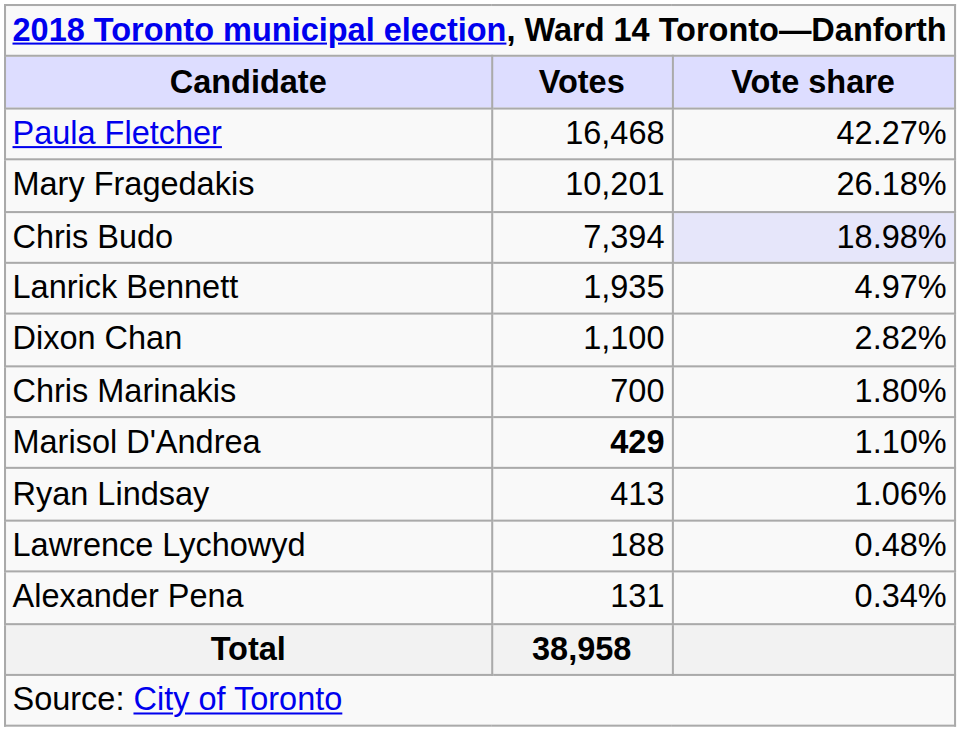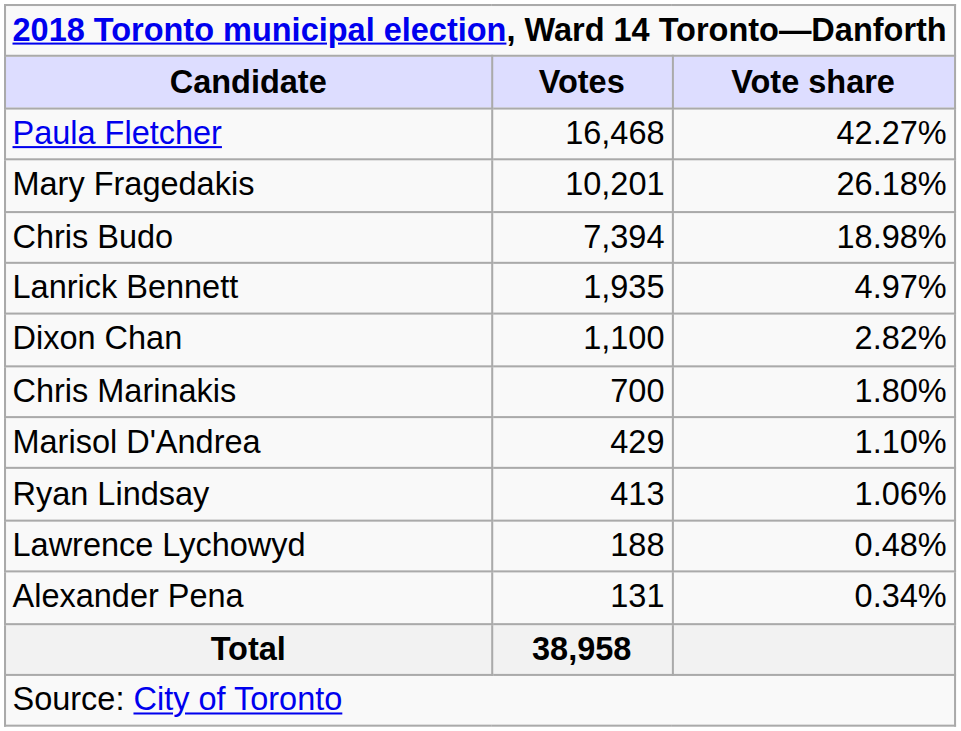(892, 236) lavender background -> (892, 236) no background
(637, 442) bold -> (637, 442) normal
